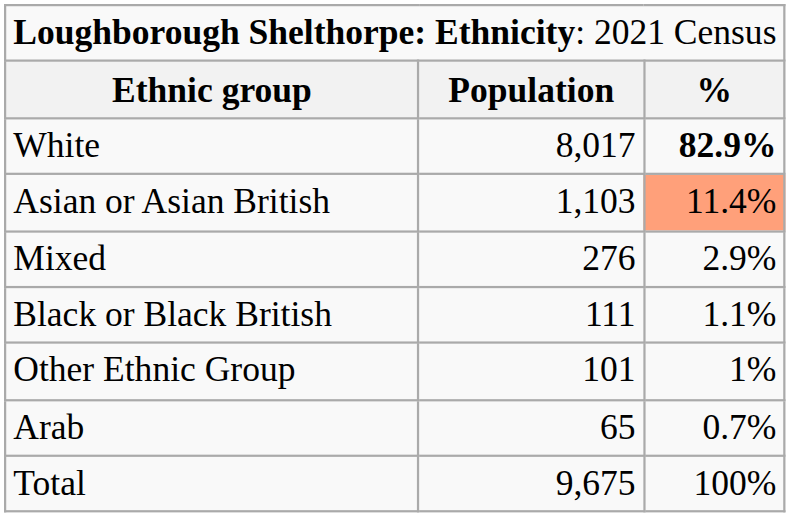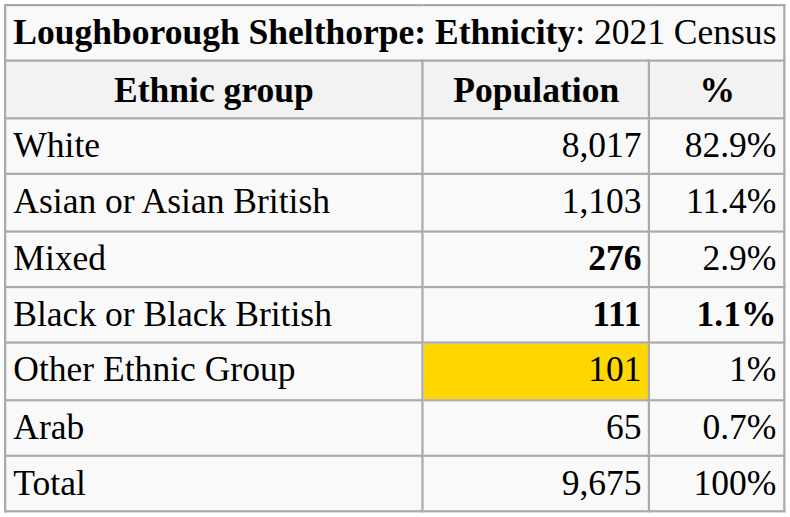(728, 145) bold -> (731, 145) normal
(731, 201) lightsalmon background -> (731, 201) no background
(609, 257) normal -> (615, 257) bold
(610, 314) normal -> (617, 314) bold
(739, 314) normal -> (736, 314) bold
(609, 370) no background -> (615, 370) gold background
